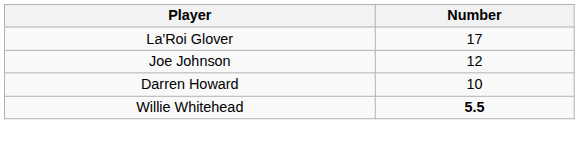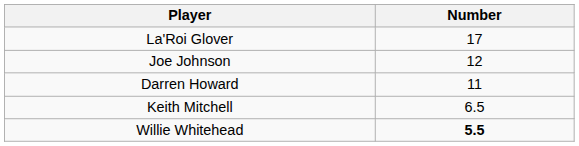(474, 84) 10 -> (474, 84) 11
+ row: (190, 107)
